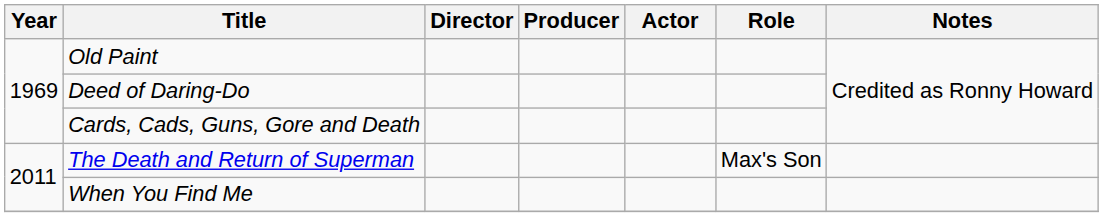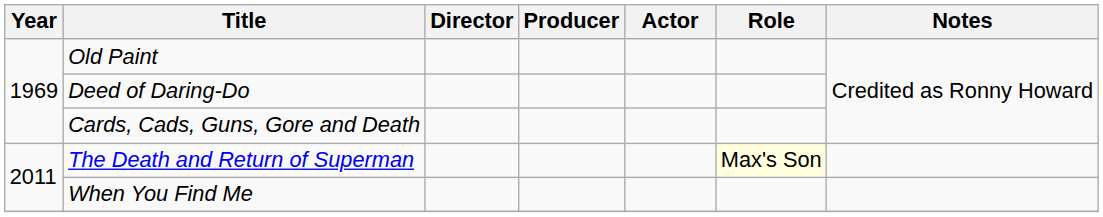(771, 159) no background -> (771, 159) lightyellow background
